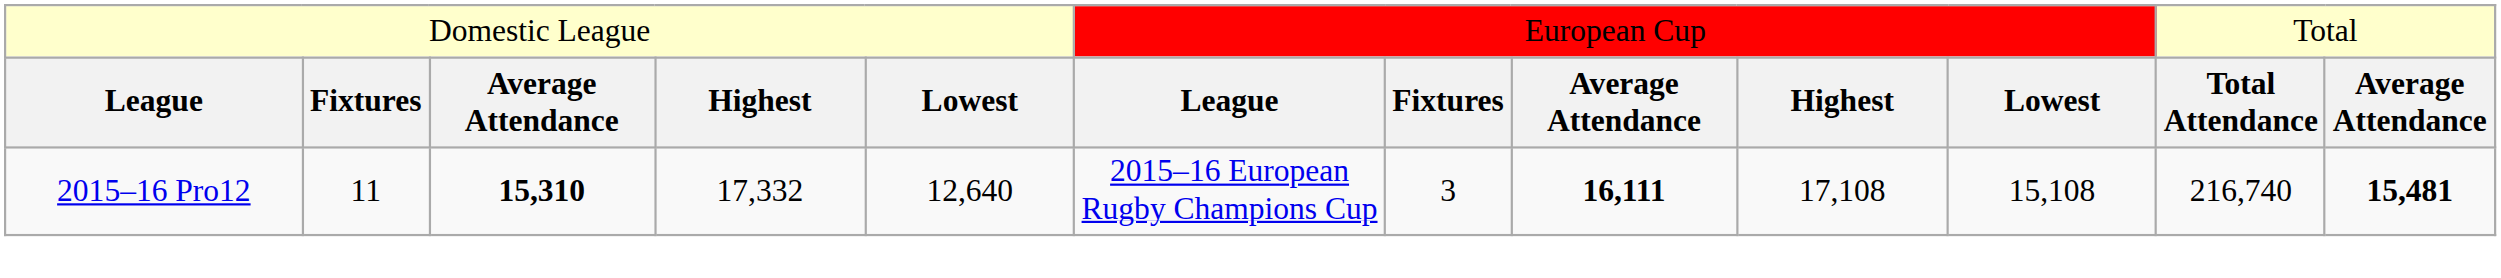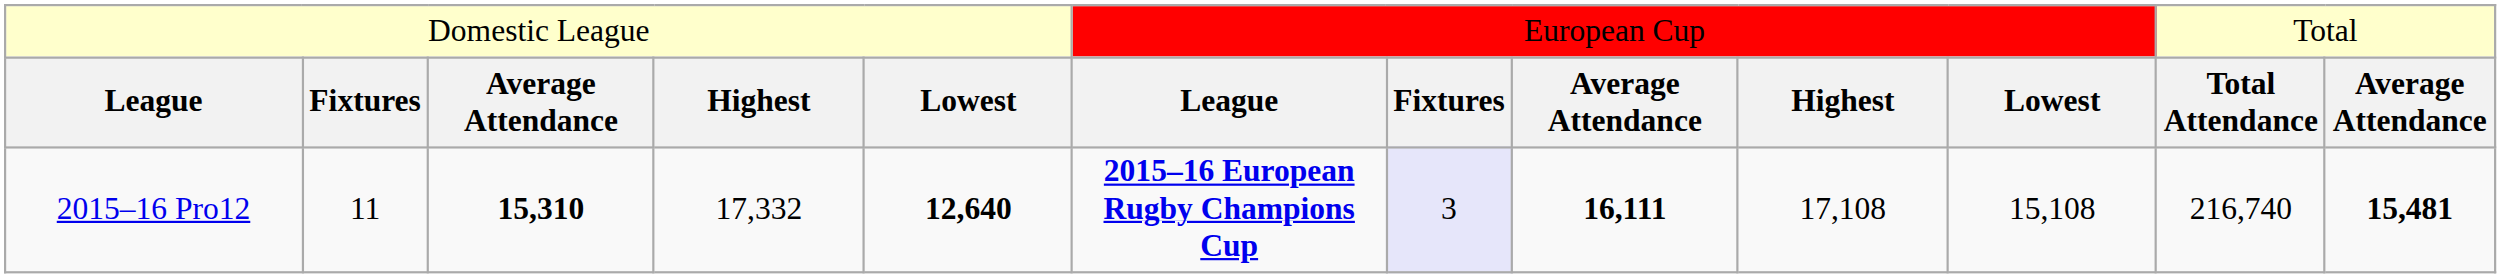(970, 190) normal -> (968, 209) bold
(1230, 190) normal -> (1229, 209) bold
(1448, 190) no background -> (1449, 209) lavender background
